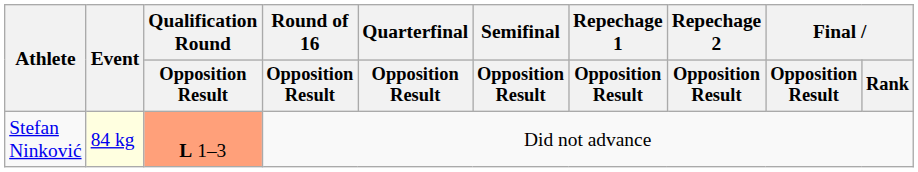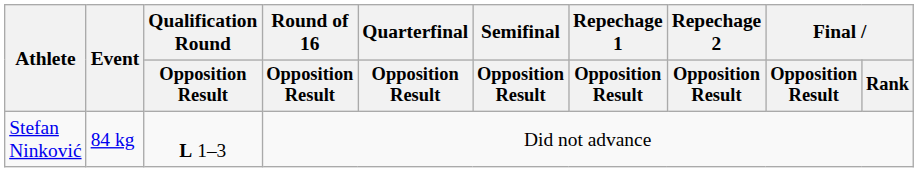(112, 139) lightyellow background -> (112, 139) no background
(203, 150) lightsalmon background -> (203, 150) no background
